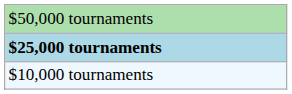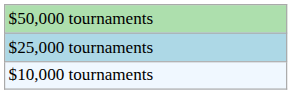(85, 47) bold -> (81, 47) normal
